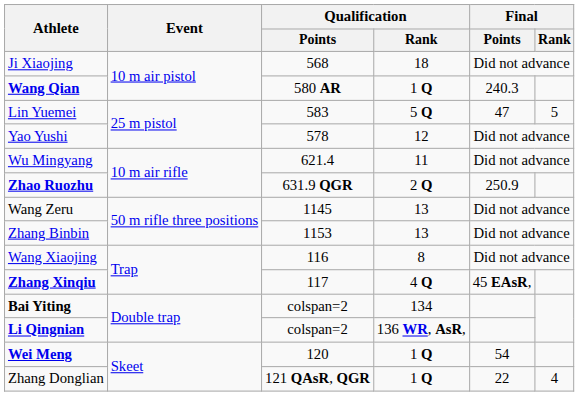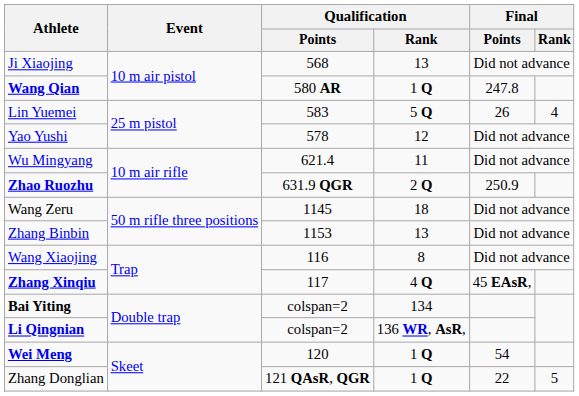(421, 64) 18 -> (421, 64) 13
(502, 88) 240.3 -> (502, 88) 247.8
(502, 112) 47 -> (502, 112) 26
(554, 112) 5 -> (554, 112) 4
(421, 209) 13 -> (421, 209) 18
(554, 379) 4 -> (554, 379) 5
